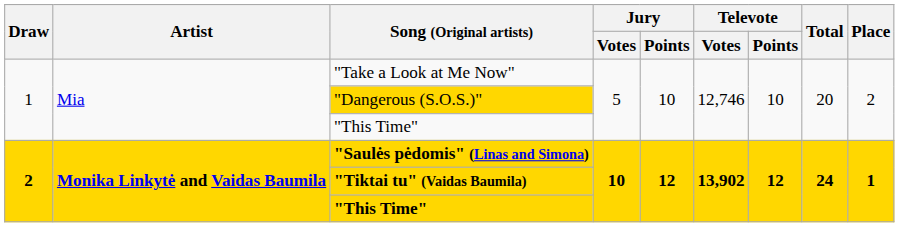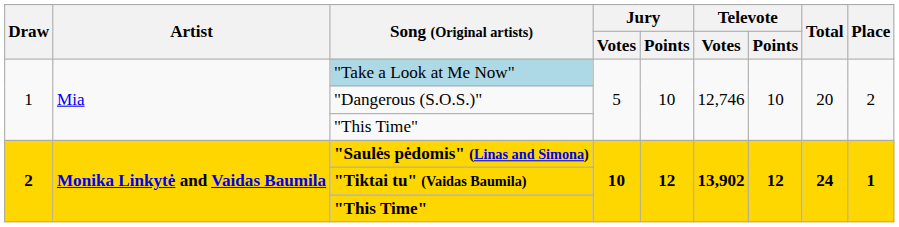(424, 72) no background -> (424, 72) lightblue background
(408, 99) gold background -> (408, 99) no background
